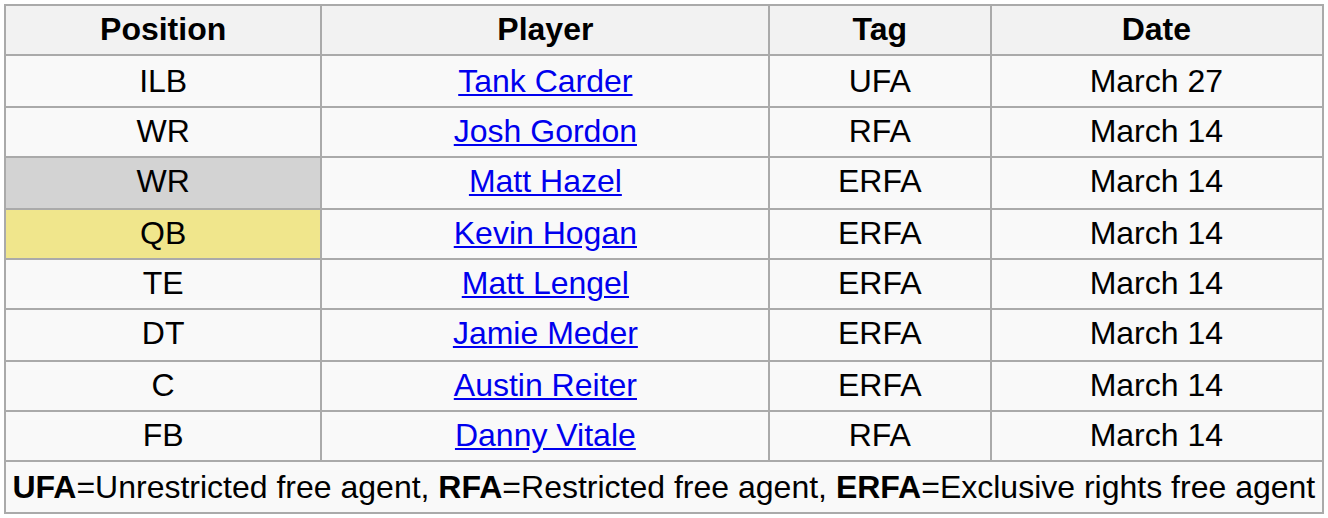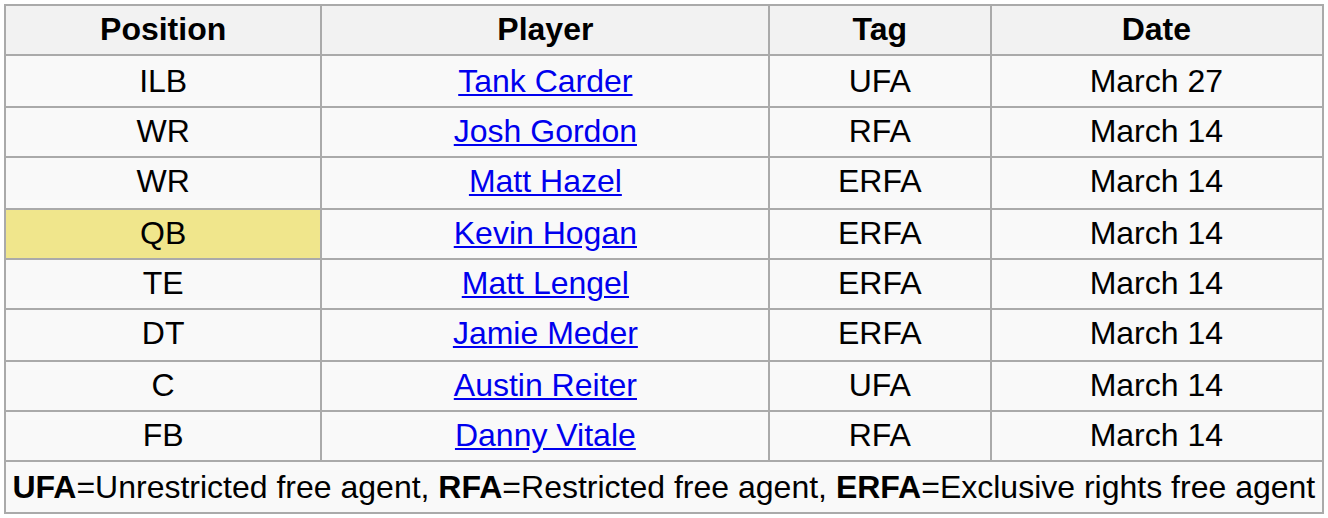(163, 182) lightgrey background -> (163, 182) no background
(880, 385) ERFA -> (880, 385) UFA
